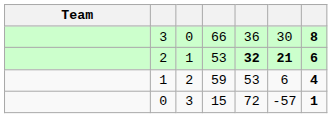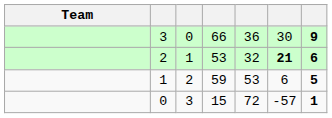(314, 37) 8 -> (314, 37) 9
(252, 59) bold -> (252, 59) normal
(314, 80) 4 -> (314, 80) 5
